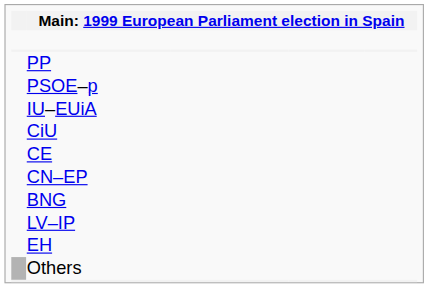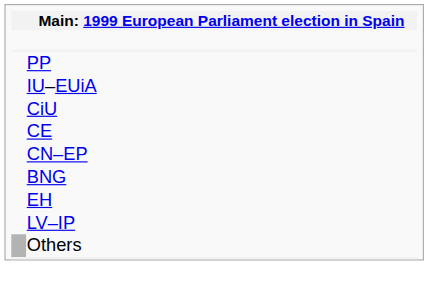- row: (18, 87)
rows swapped: (18, 246) <-> (18, 223)
